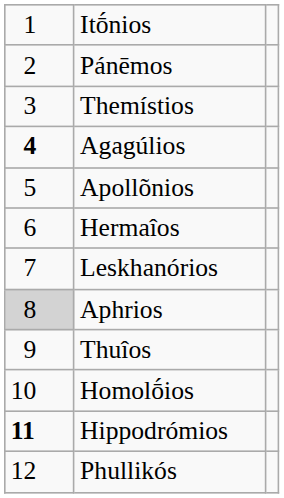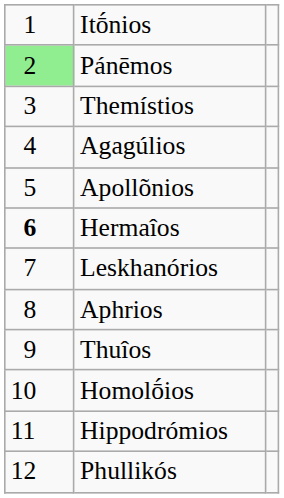(24, 65) no background -> (24, 65) lightgreen background
(24, 146) bold -> (24, 146) normal
(24, 227) normal -> (24, 227) bold
(24, 308) lightgrey background -> (24, 308) no background
(23, 430) bold -> (23, 430) normal
